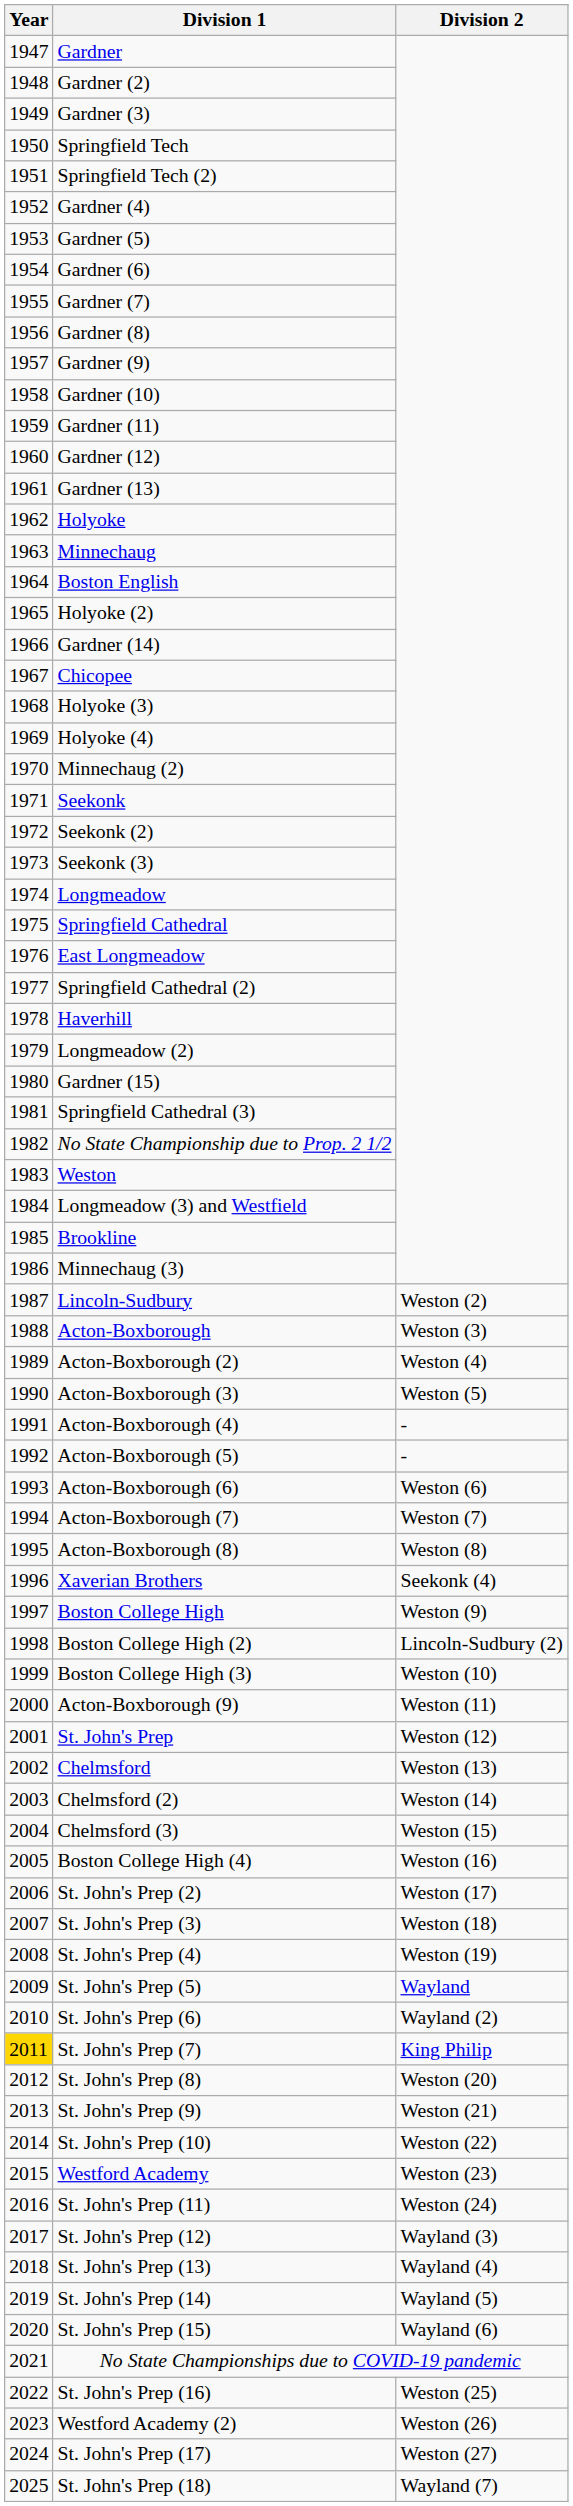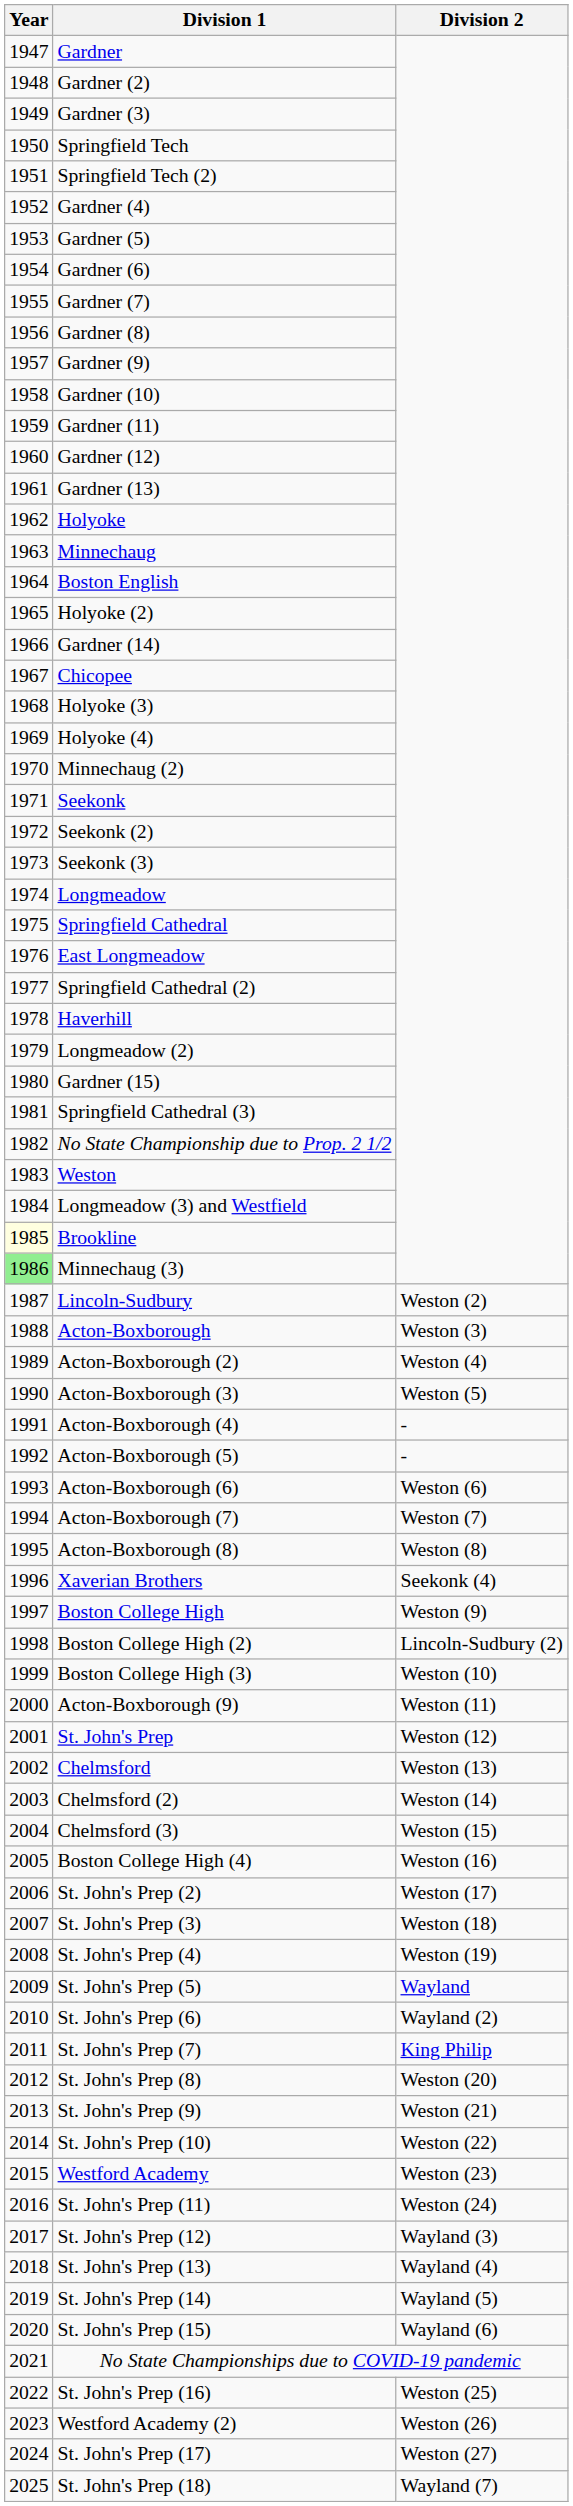(29, 1237) no background -> (29, 1237) lightyellow background
(29, 1268) no background -> (29, 1268) lightgreen background
(28, 2048) gold background -> (28, 2048) no background
